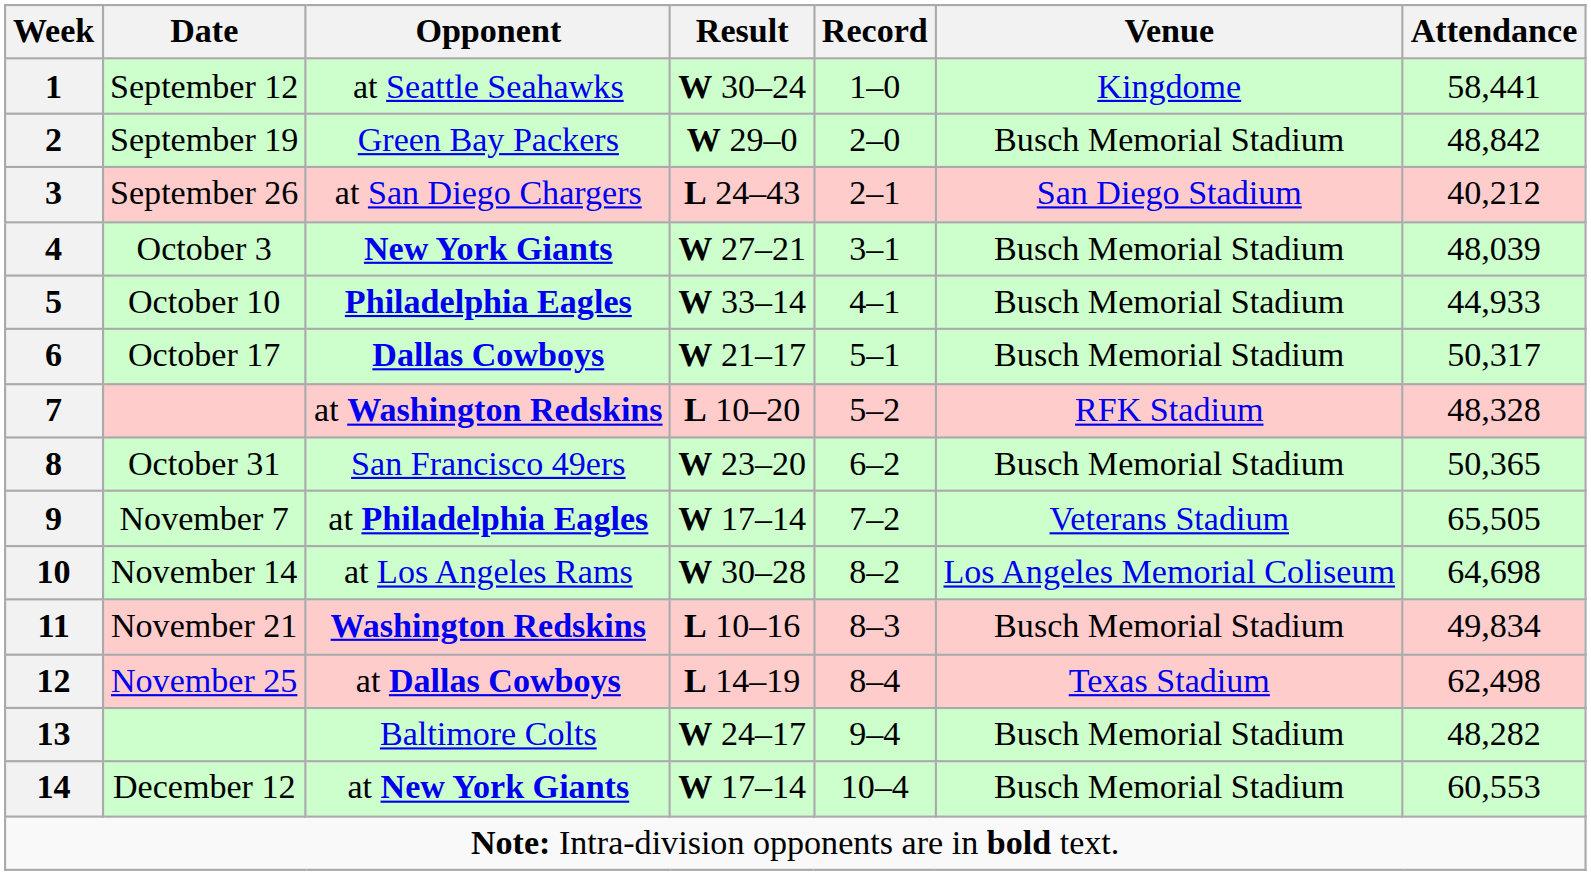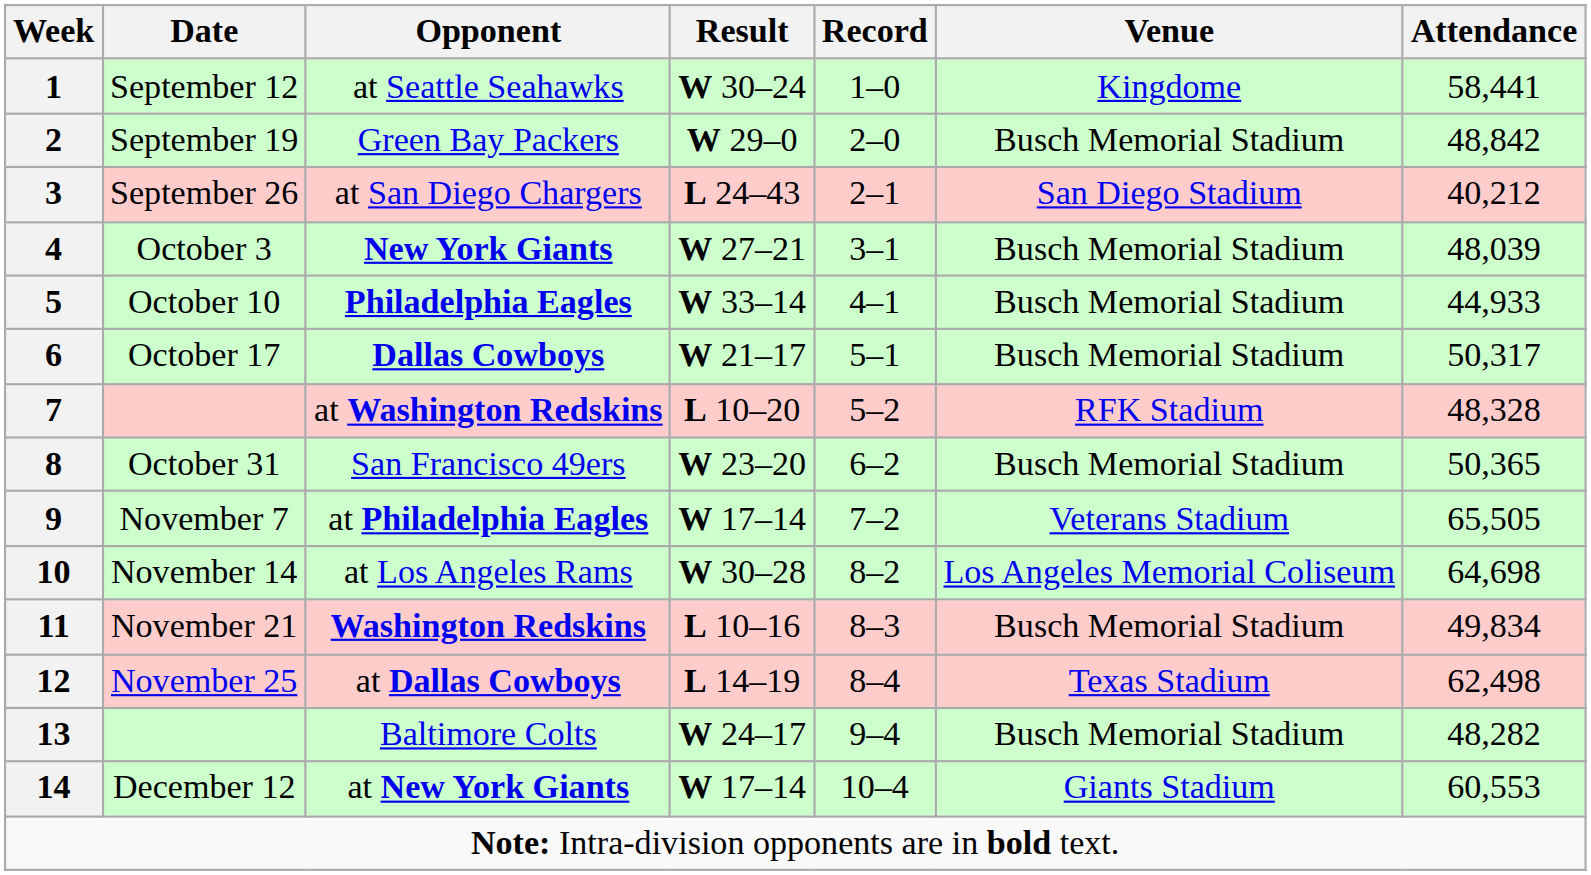(1169, 788) Busch Memorial Stadium -> (1169, 788) Giants Stadium
